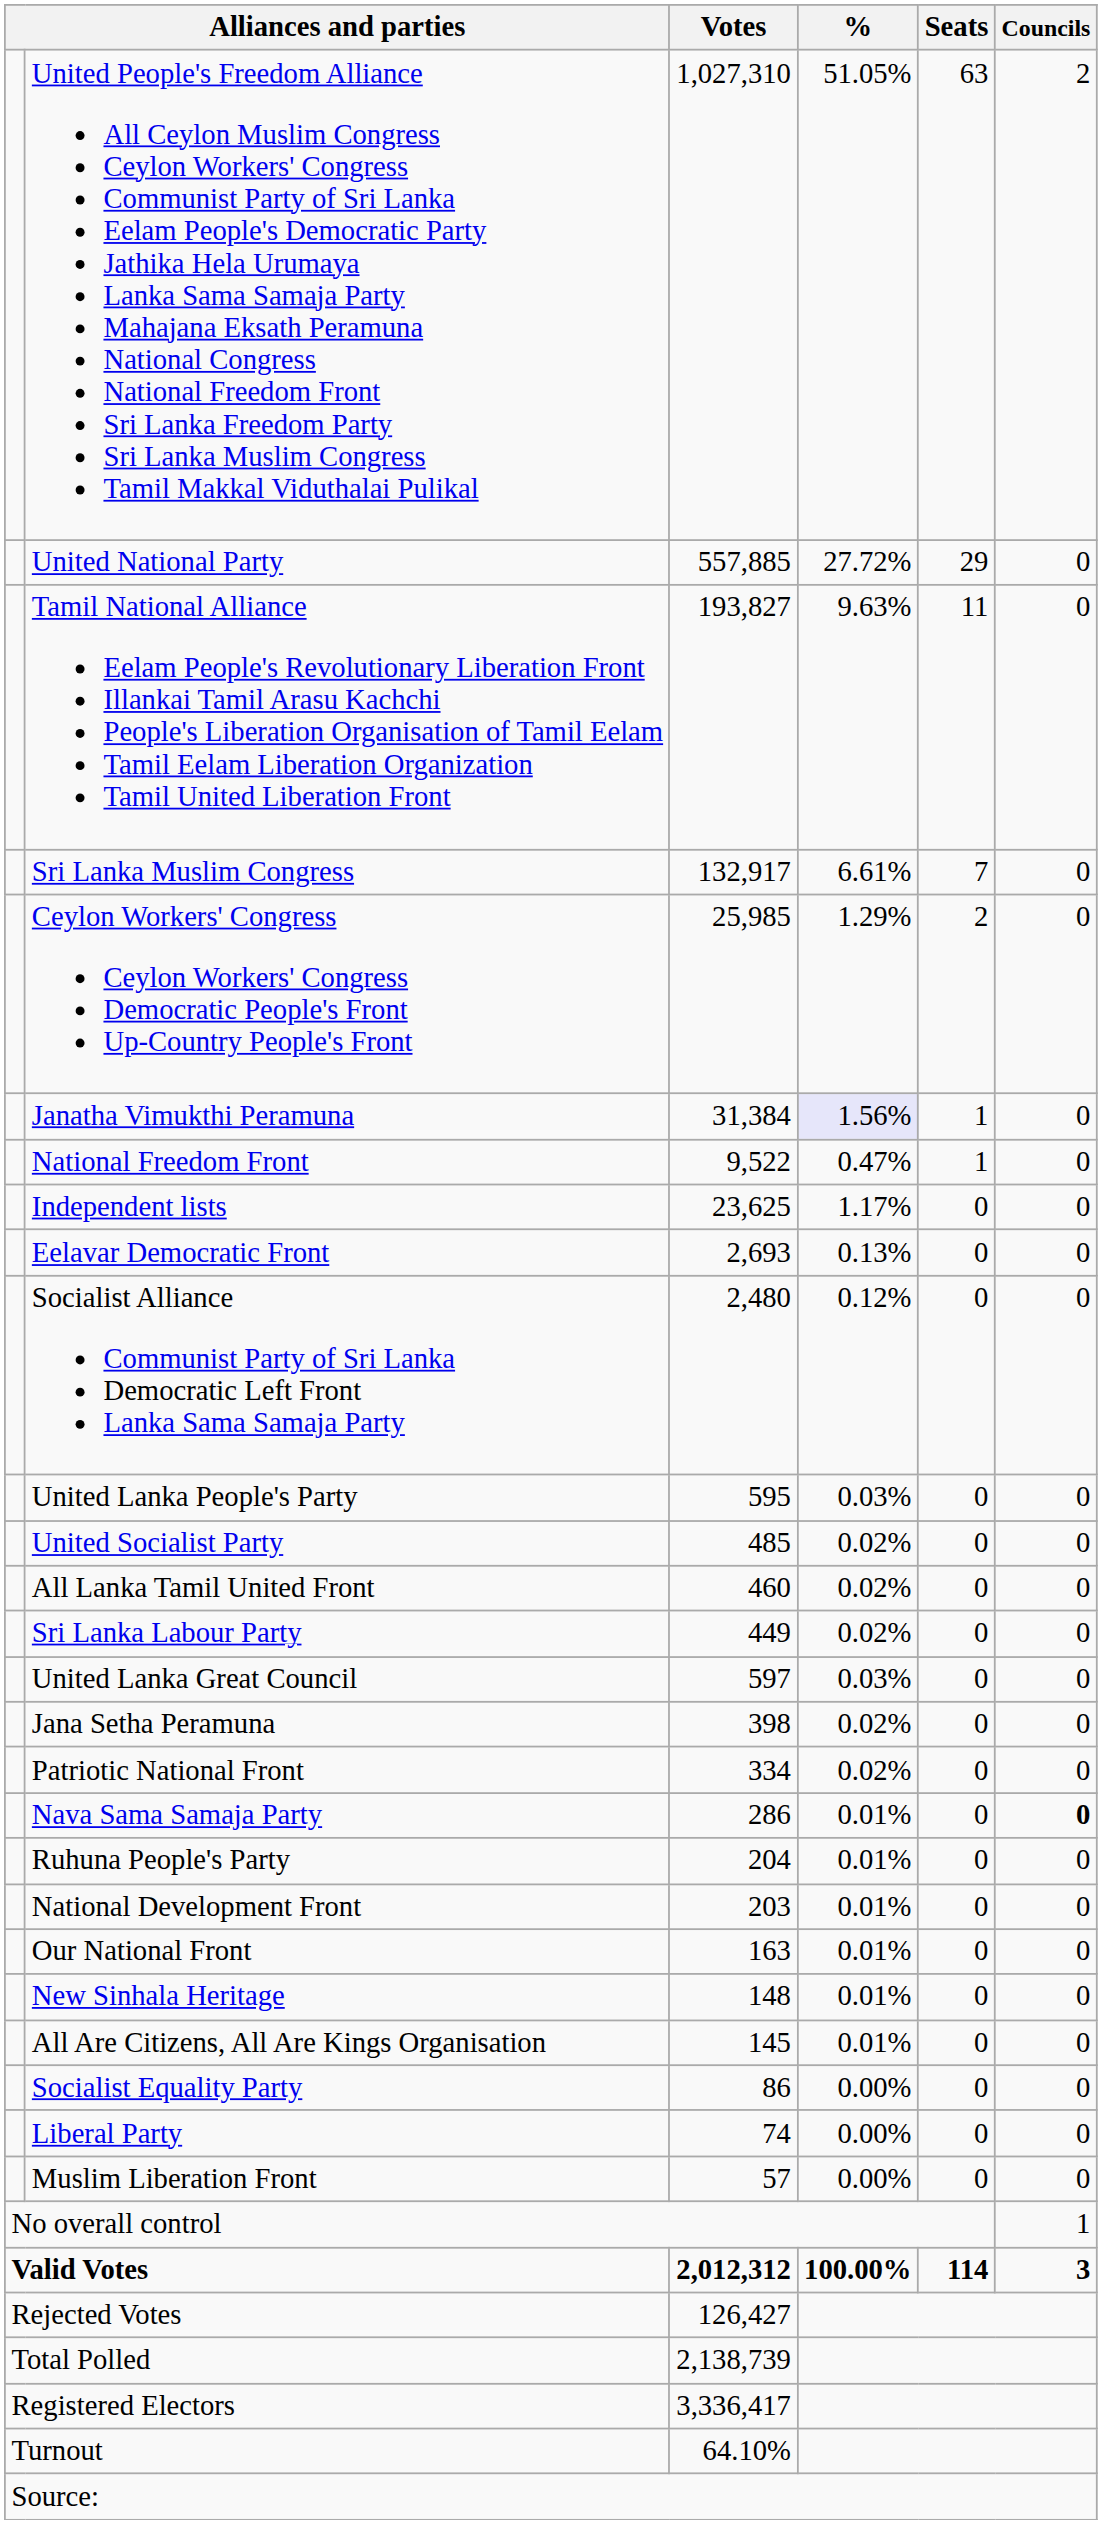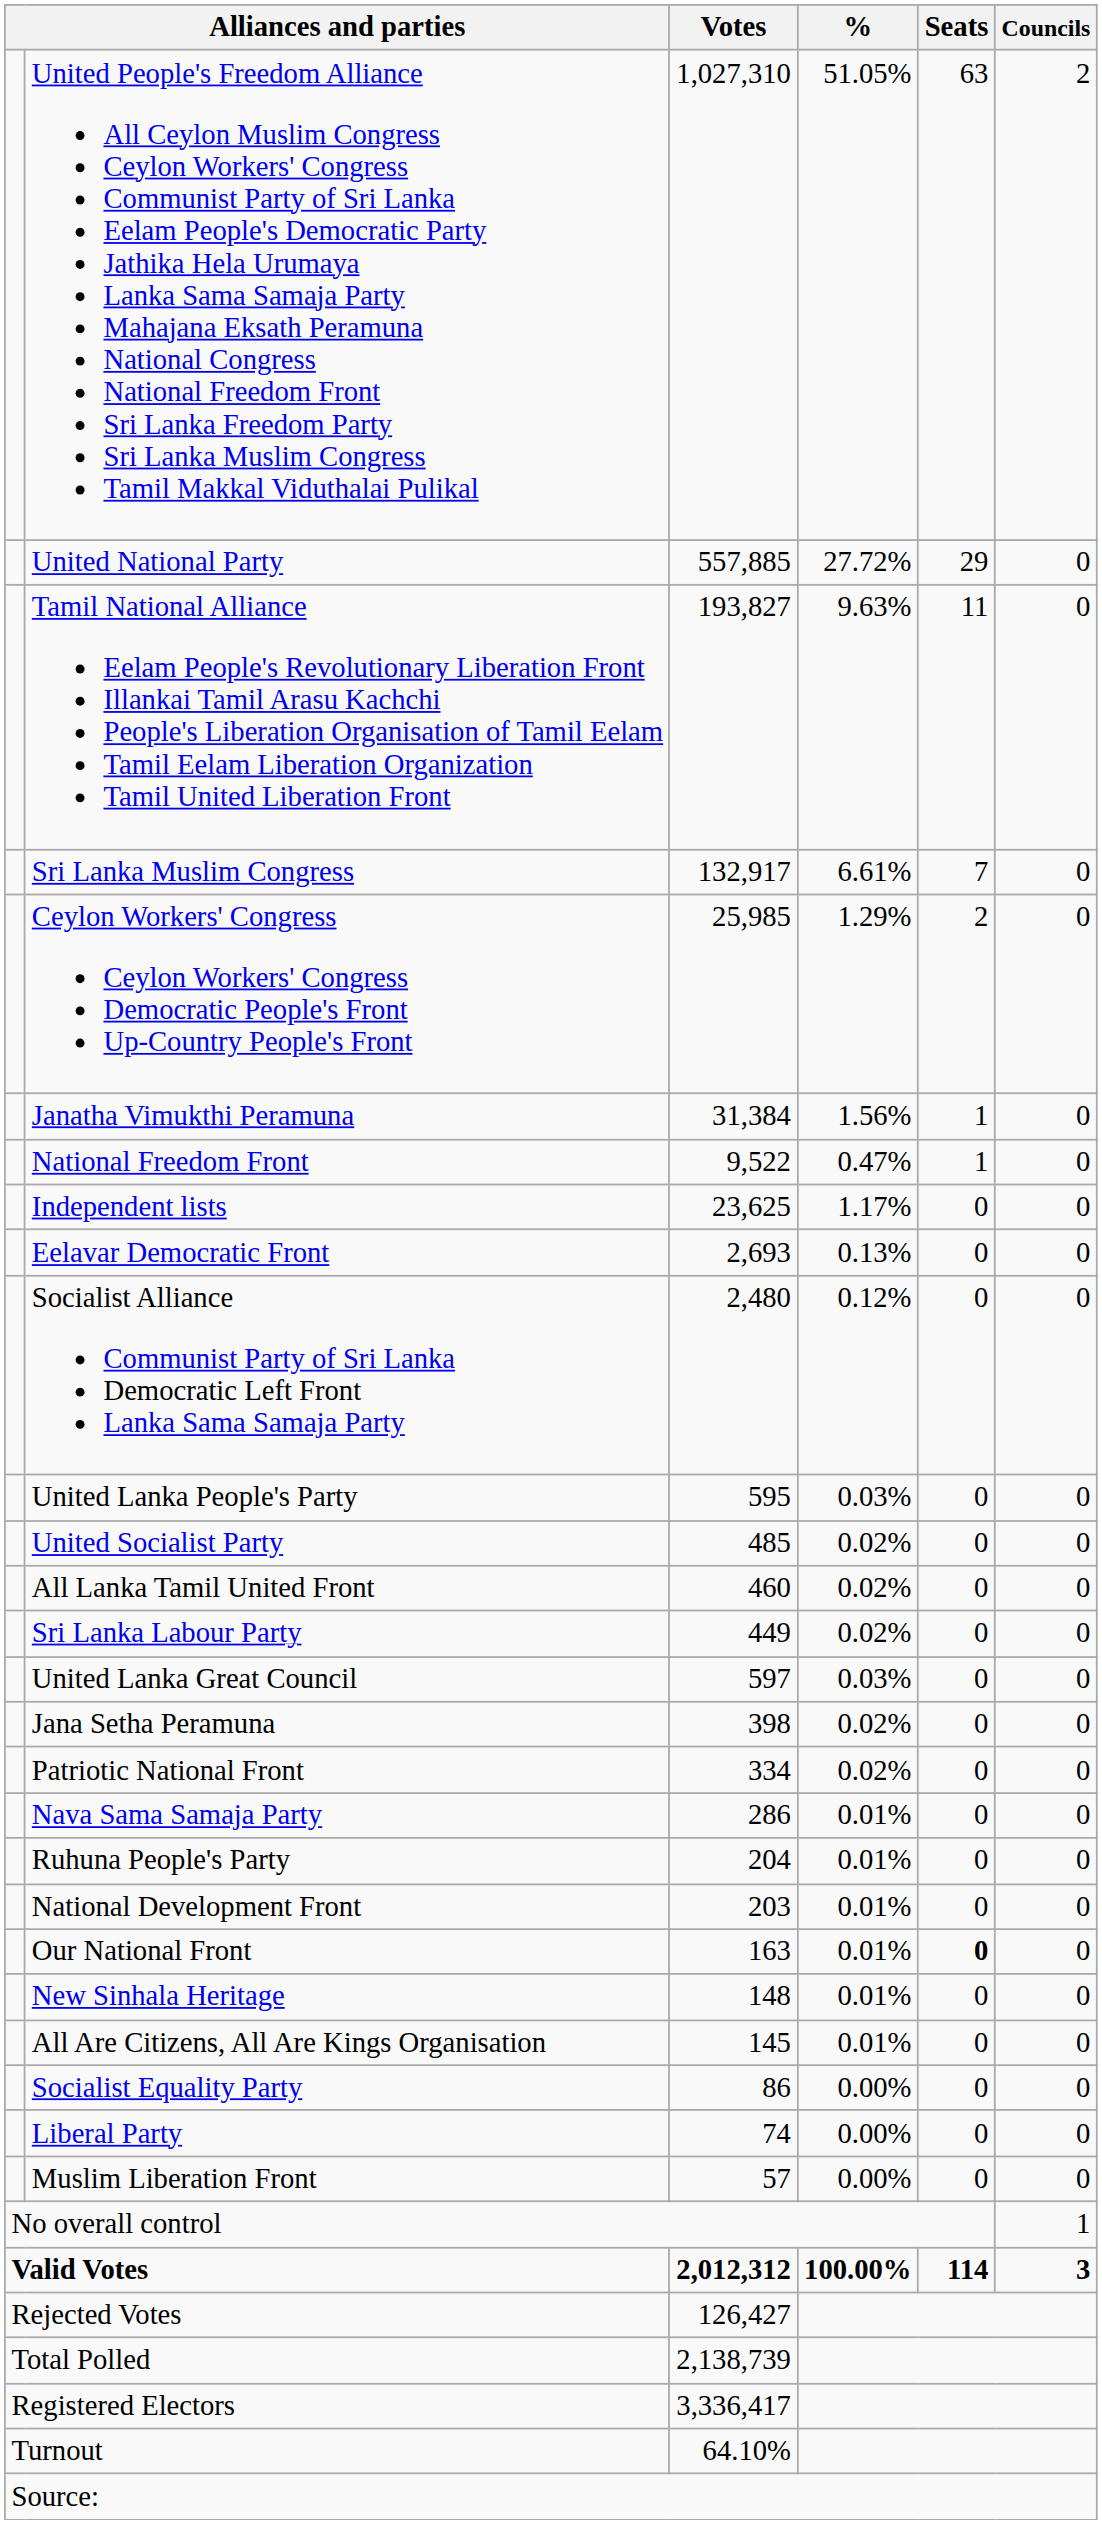(874, 1115) lavender background -> (874, 1115) no background
(1083, 1814) bold -> (1083, 1814) normal
(981, 1951) normal -> (981, 1951) bold
